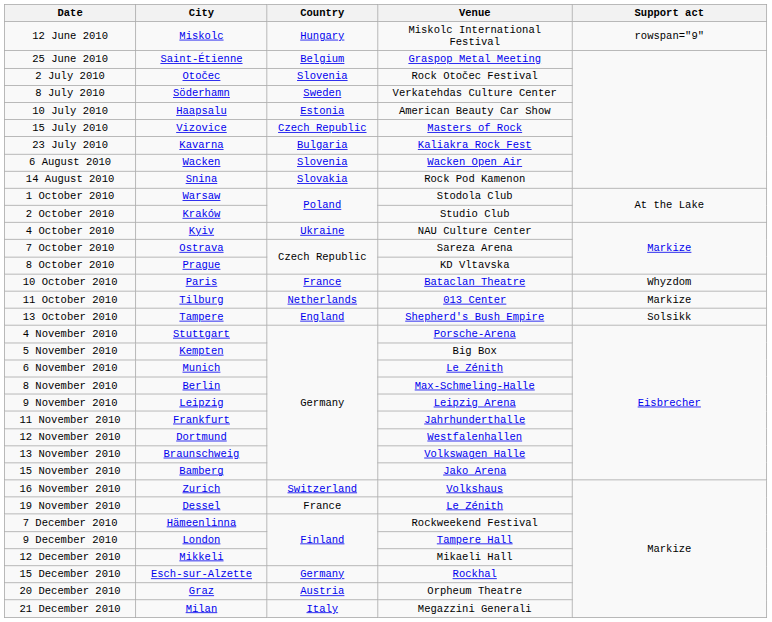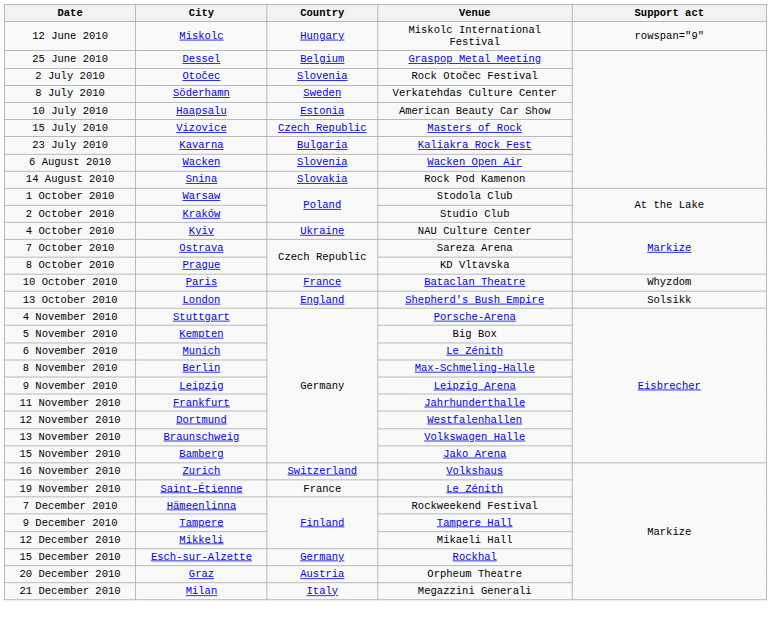(201, 59) Saint-Étienne -> (201, 59) Dessel
- row: (70, 300)
(201, 317) Tampere -> (201, 300) London
(201, 506) Dessel -> (201, 489) Saint-Étienne
(201, 540) London -> (201, 523) Tampere
